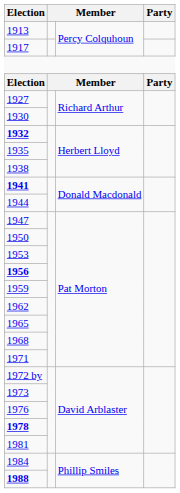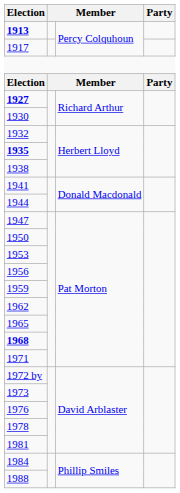(18, 30) normal -> (18, 30) bold
(18, 99) normal -> (18, 99) bold
(18, 133) bold -> (18, 133) normal
(18, 151) normal -> (18, 151) bold
(18, 185) bold -> (18, 185) normal
(18, 271) bold -> (18, 271) normal
(18, 340) normal -> (18, 340) bold
(18, 427) bold -> (18, 427) normal
(18, 479) bold -> (18, 479) normal
